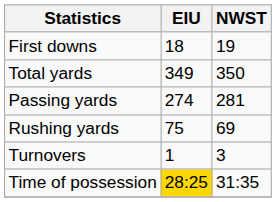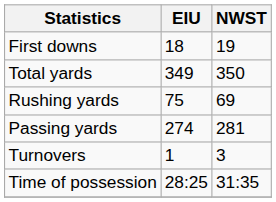rows swapped: (64, 128) <-> (63, 100)
(186, 182) gold background -> (186, 182) no background
